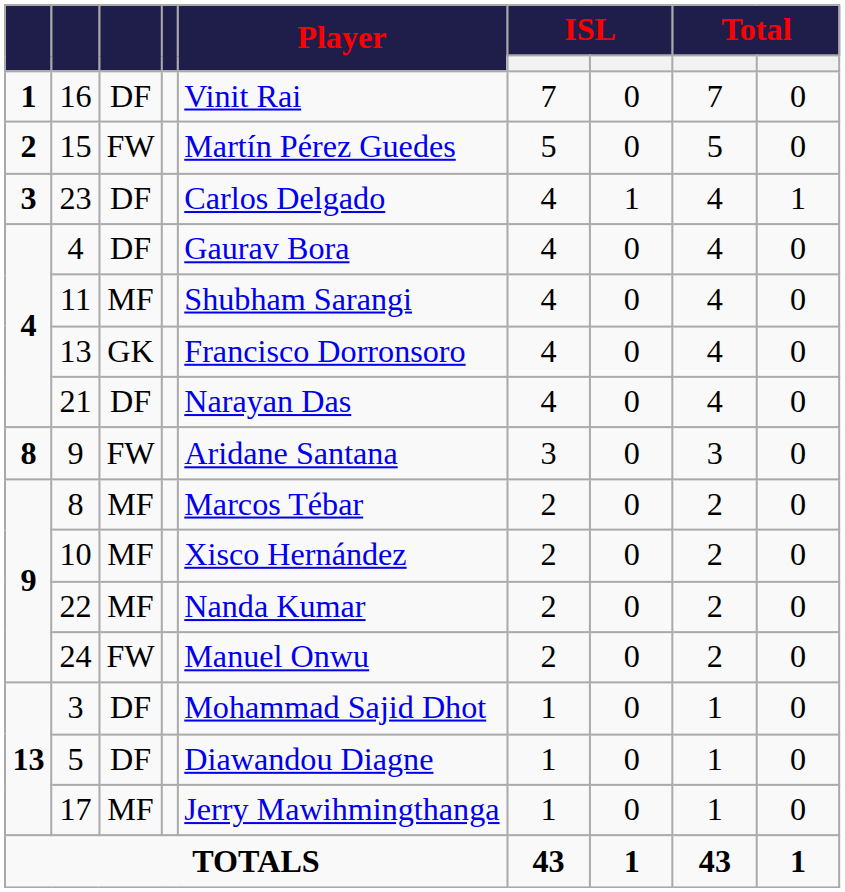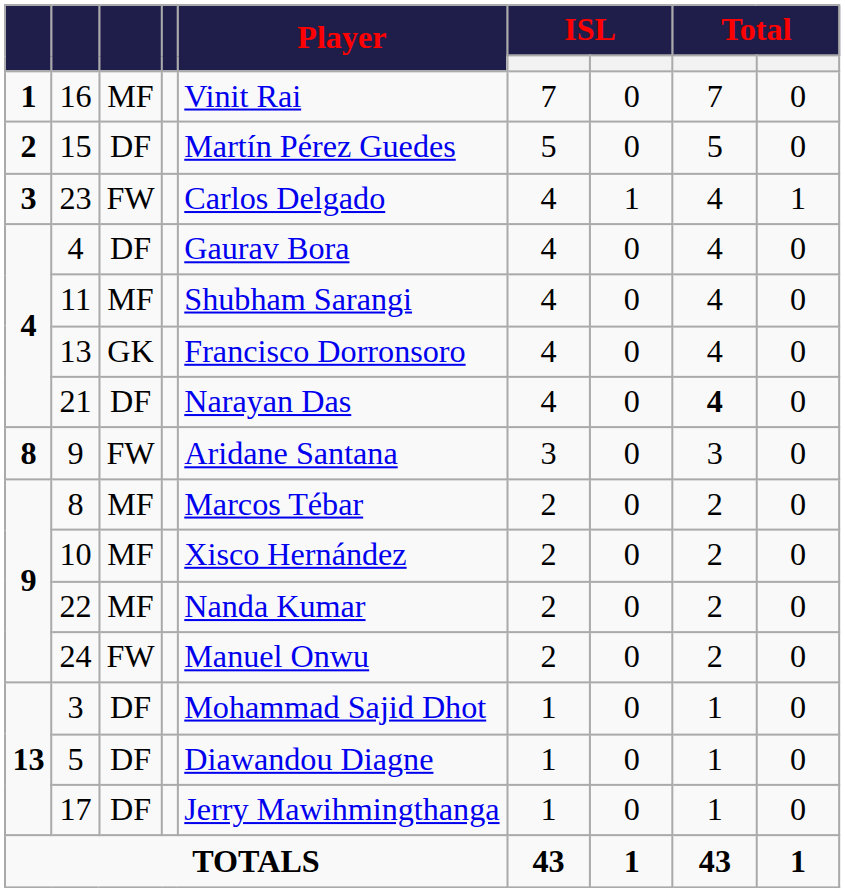(130, 95) DF -> (131, 95) MF
(131, 146) FW -> (130, 146) DF
(130, 197) DF -> (131, 197) FW
(715, 401) normal -> (715, 401) bold
(131, 809) MF -> (130, 809) DF
